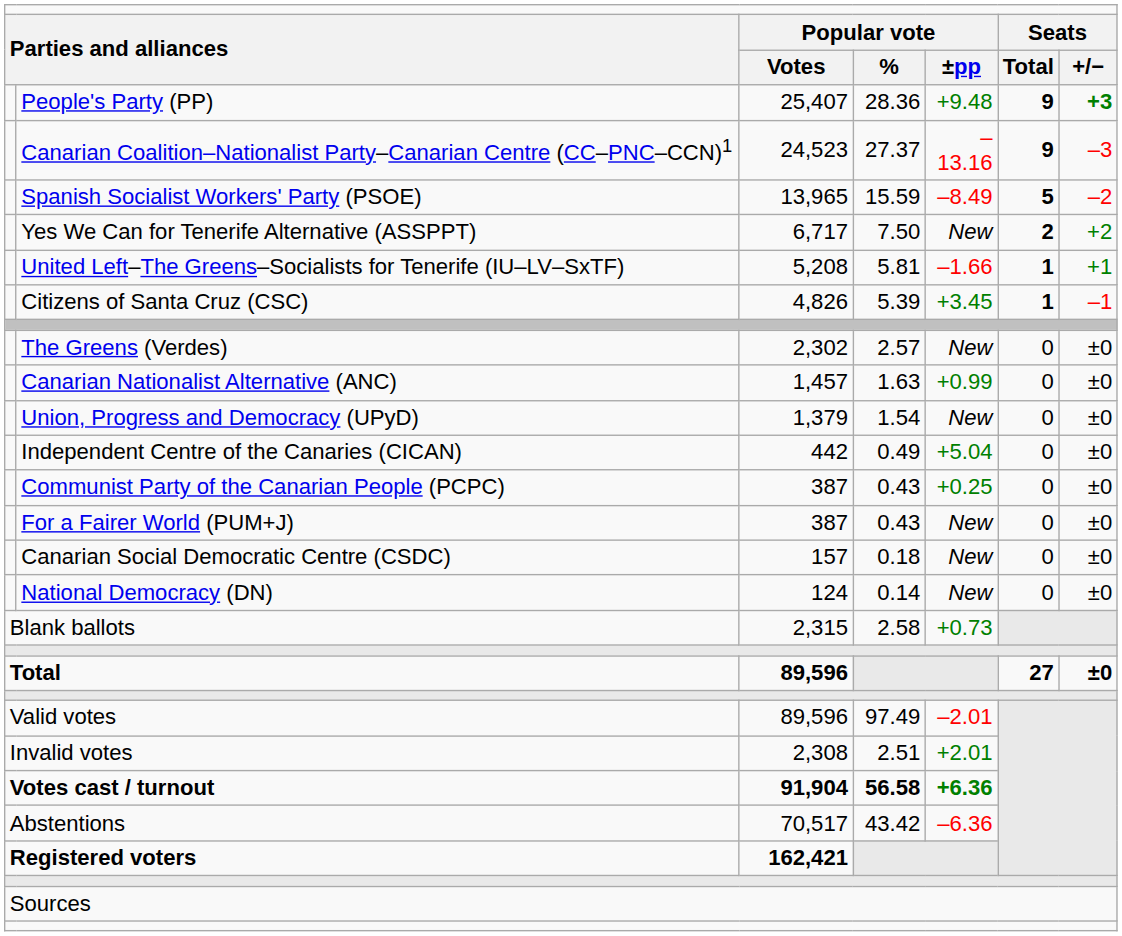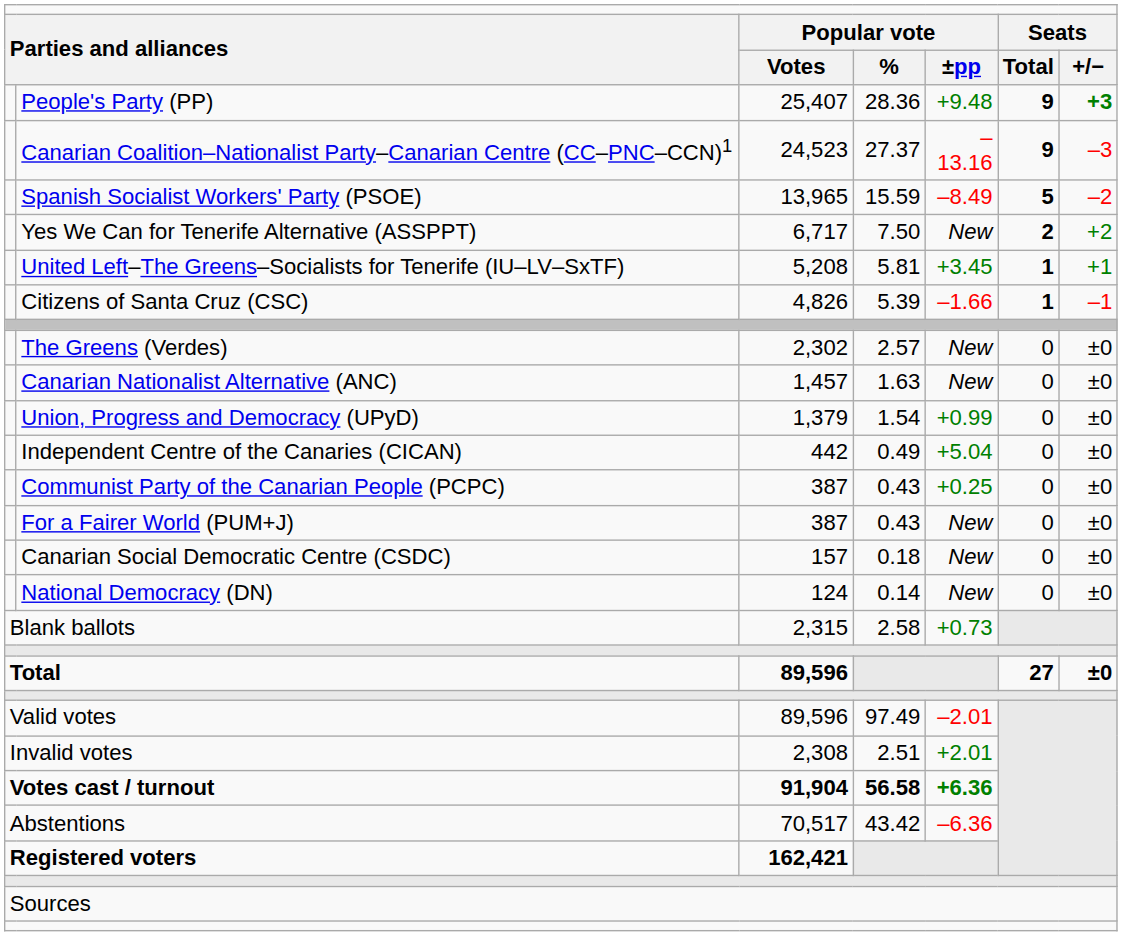(965, 267) –1.66 -> (965, 267) +3.45
(965, 302) +3.45 -> (965, 302) –1.66
(965, 382) +0.99 -> (970, 382) New
(970, 417) New -> (965, 417) +0.99
